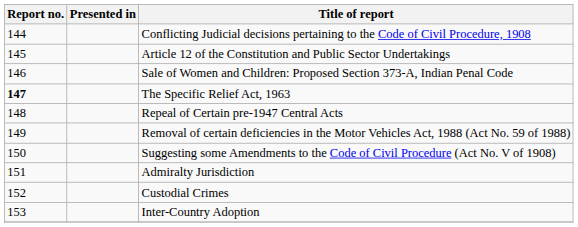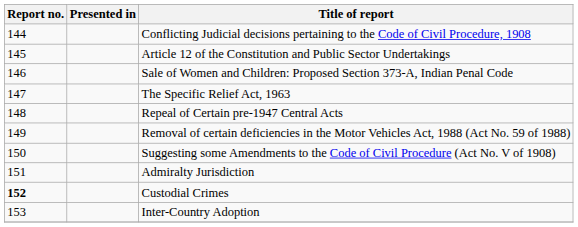(17, 93) bold -> (17, 93) normal
(17, 192) normal -> (17, 192) bold
